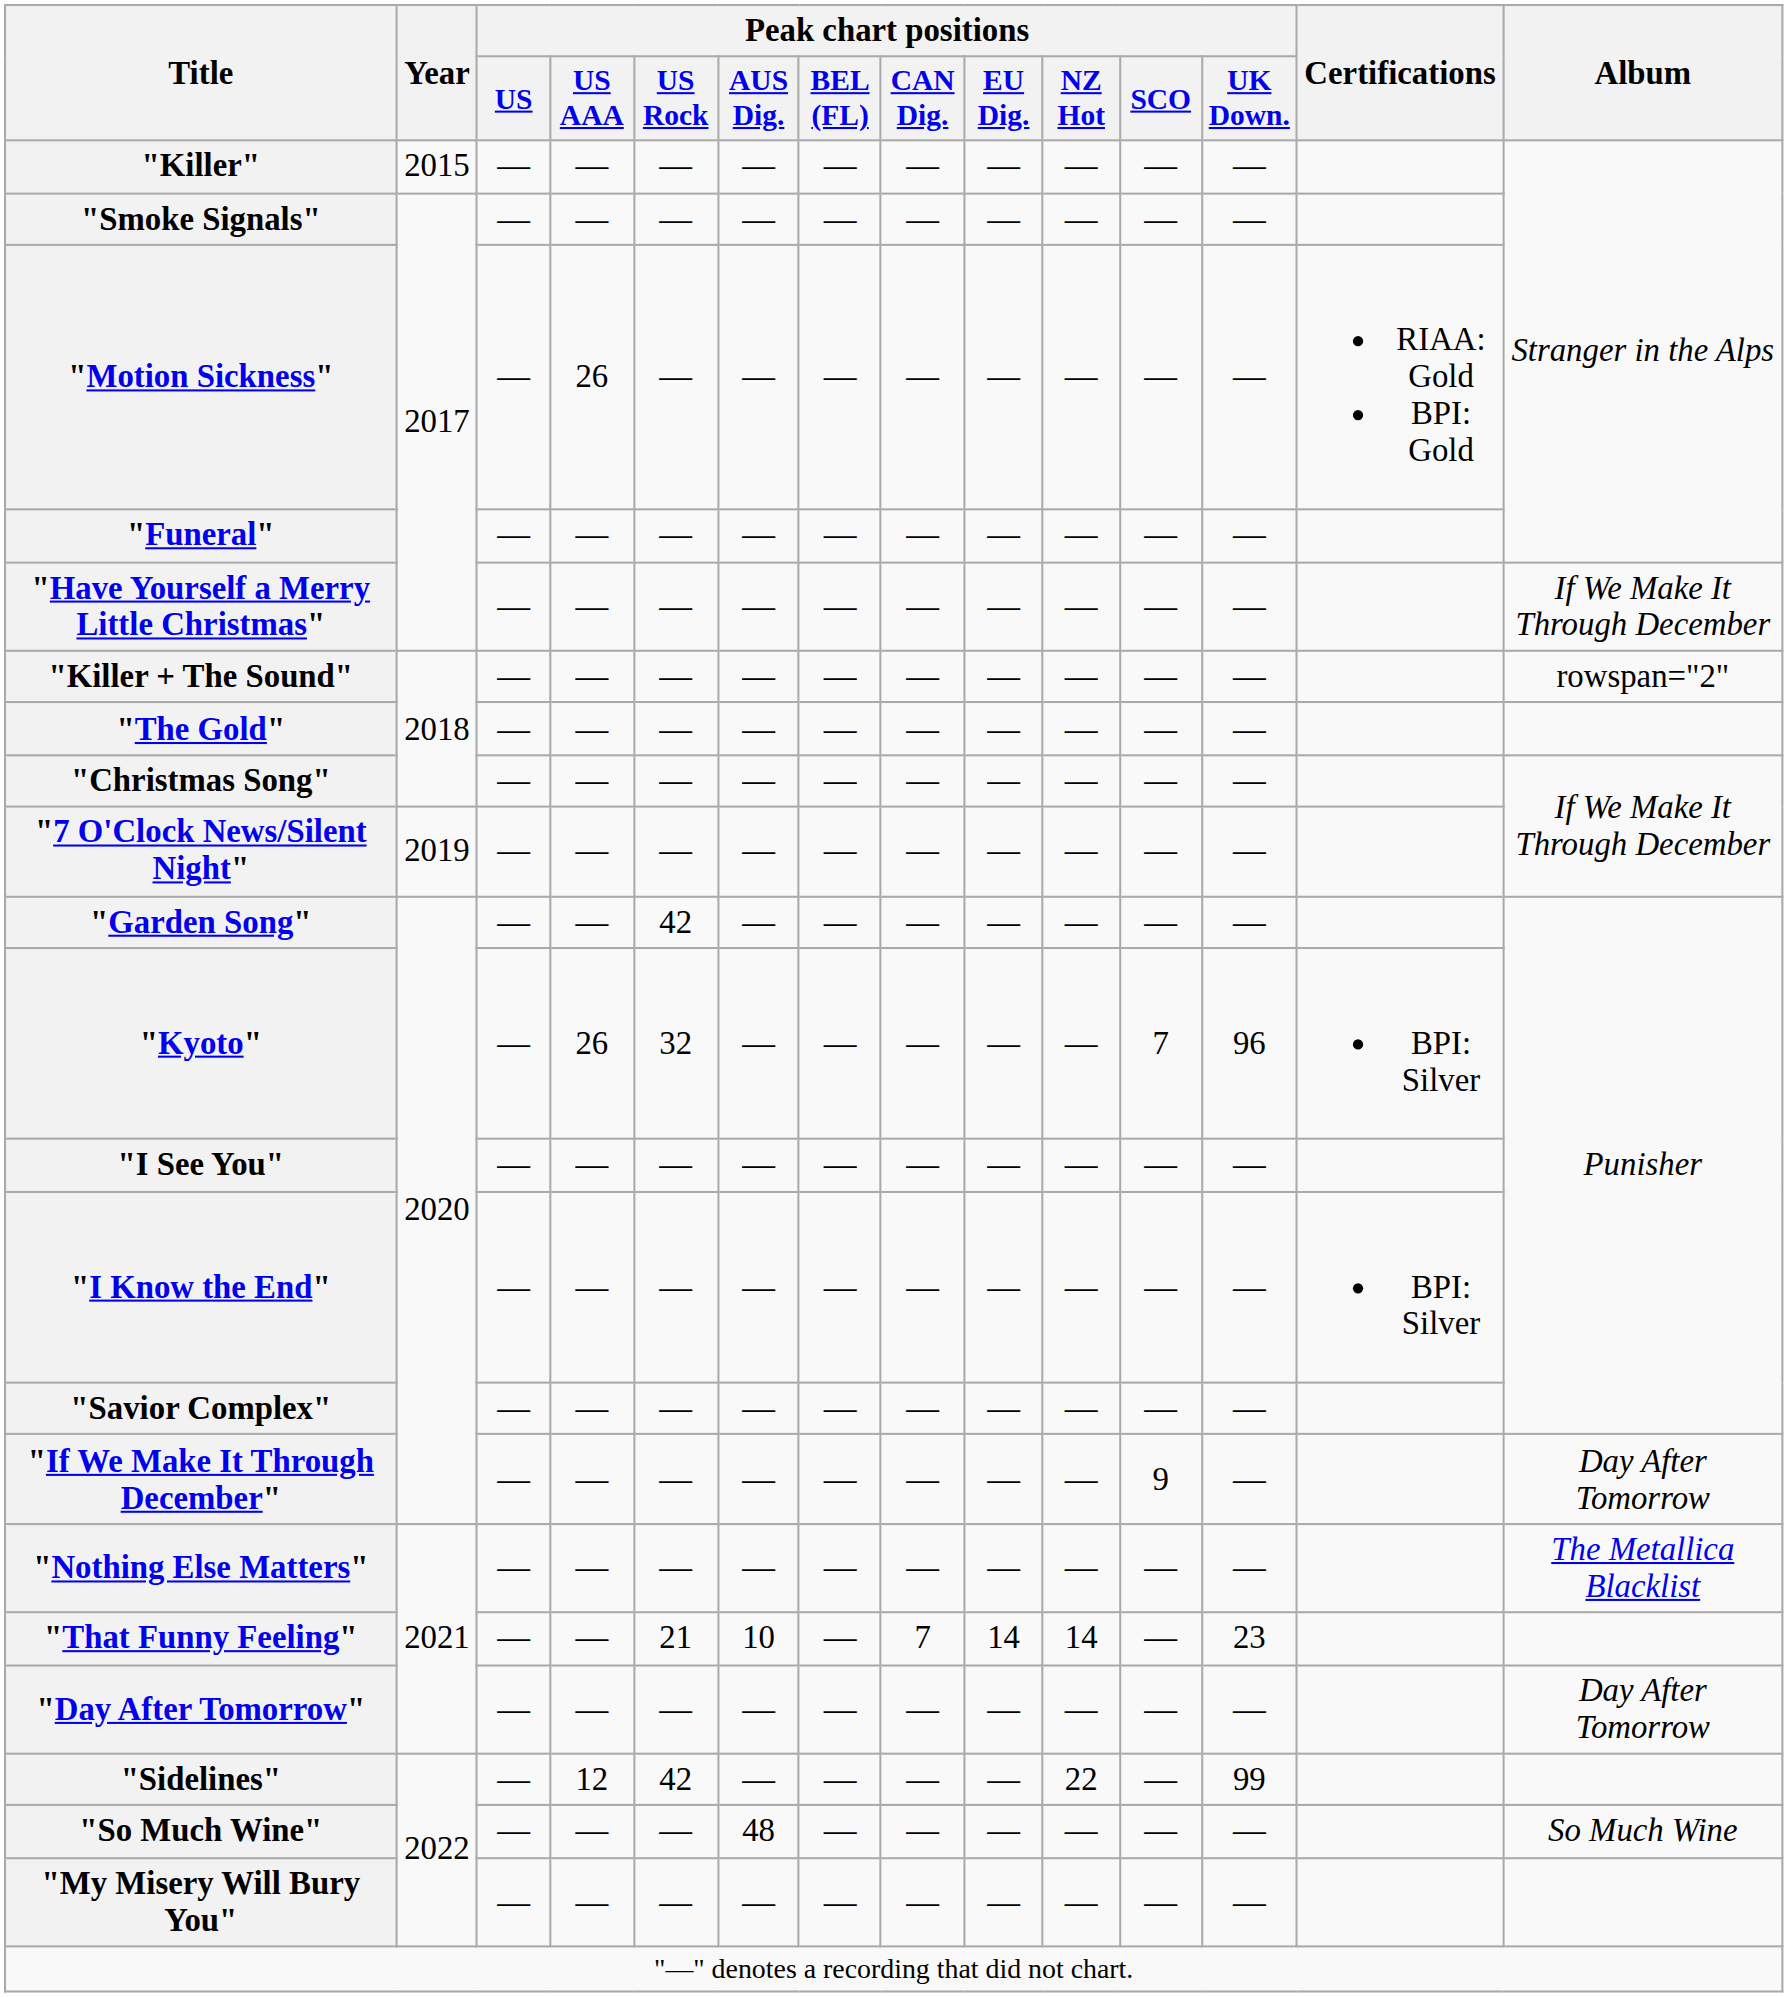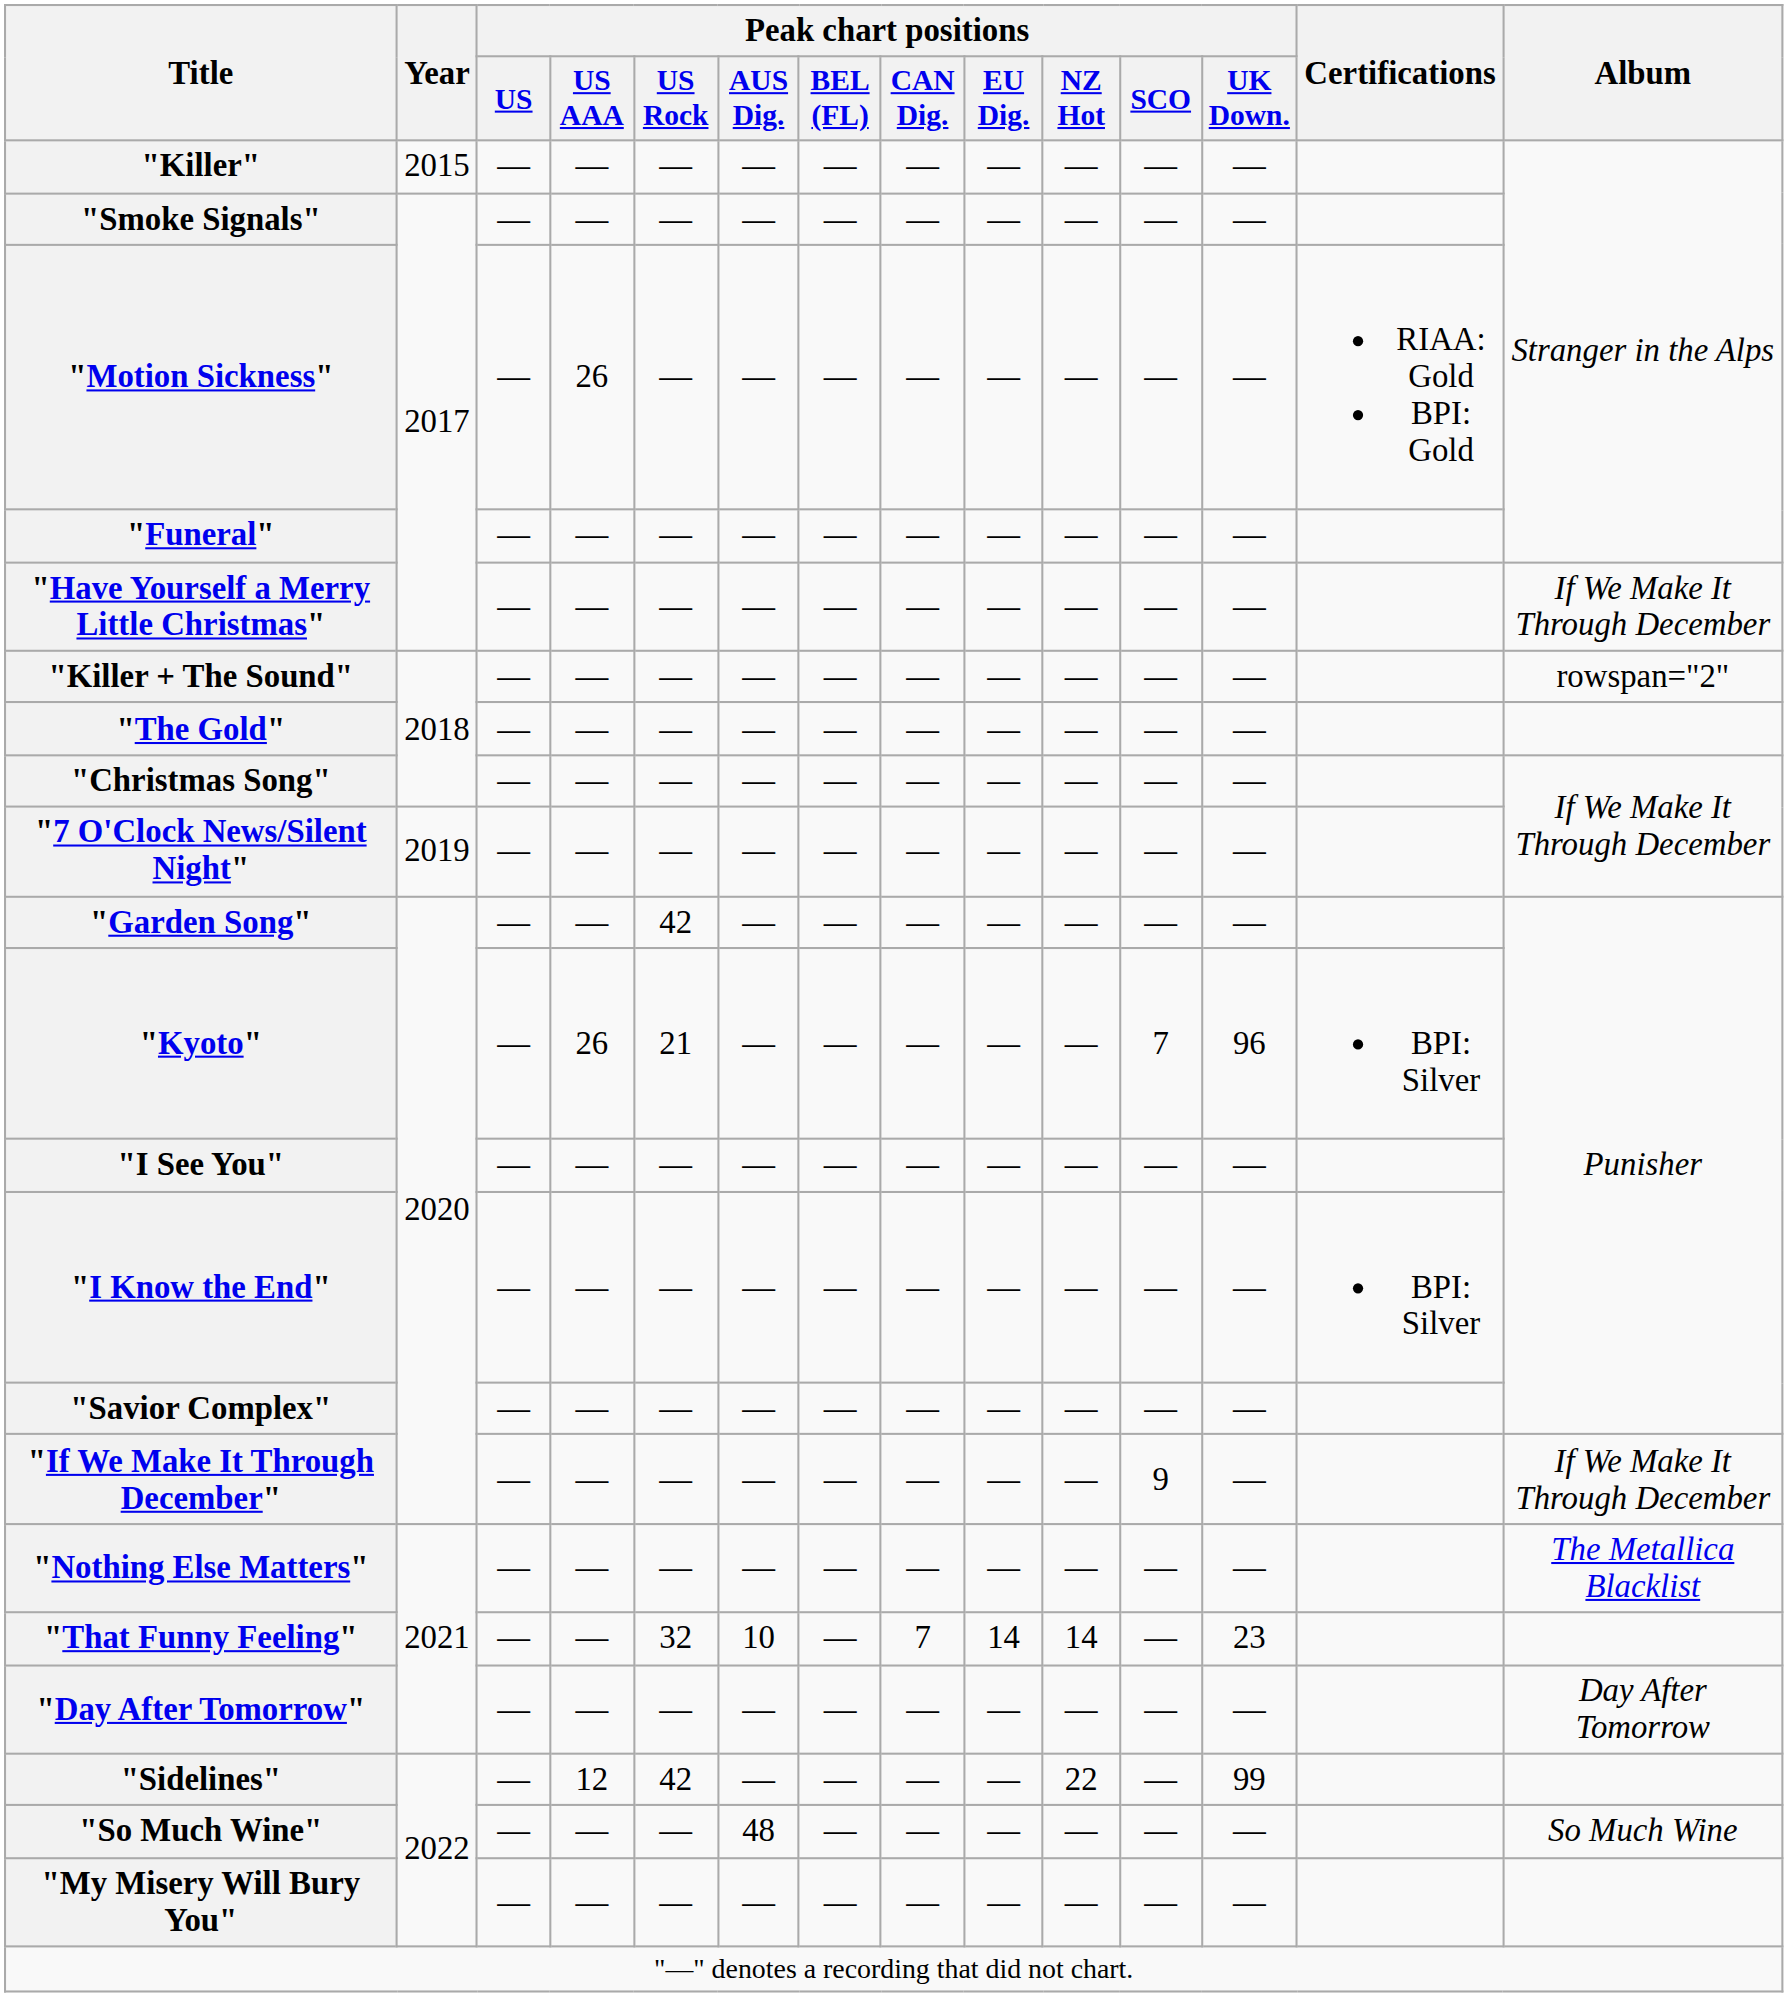(676, 1042) 32 -> (676, 1042) 21
(1643, 1478) Day After Tomorrow -> (1643, 1478) If We Make It Through December
(676, 1637) 21 -> (676, 1637) 32
